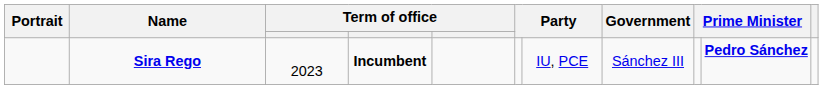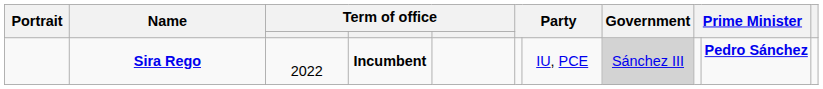(307, 71) 2023 -> (307, 71) 2022
(648, 61) no background -> (648, 61) lightgrey background
